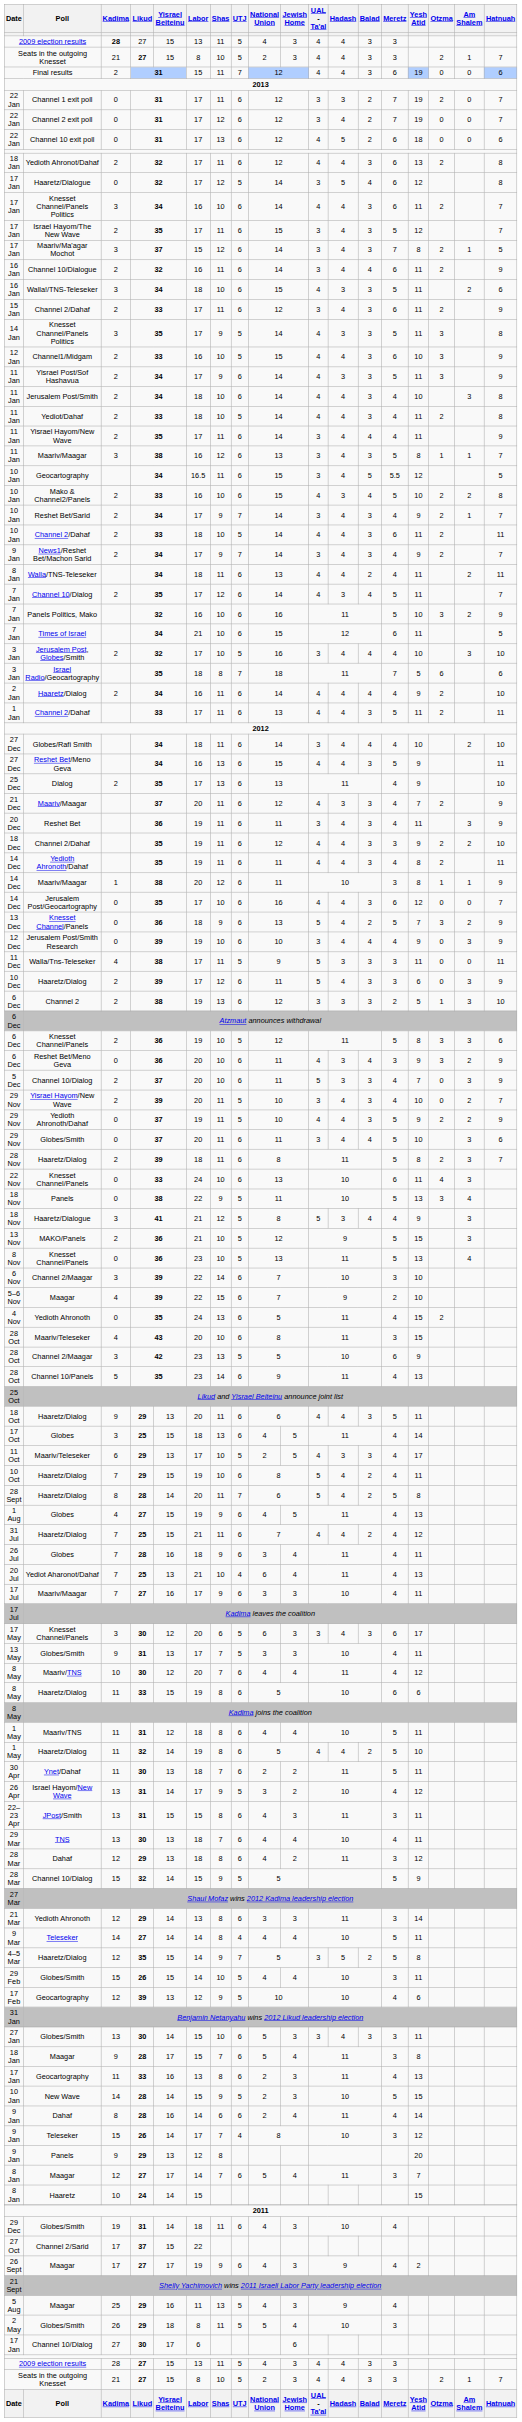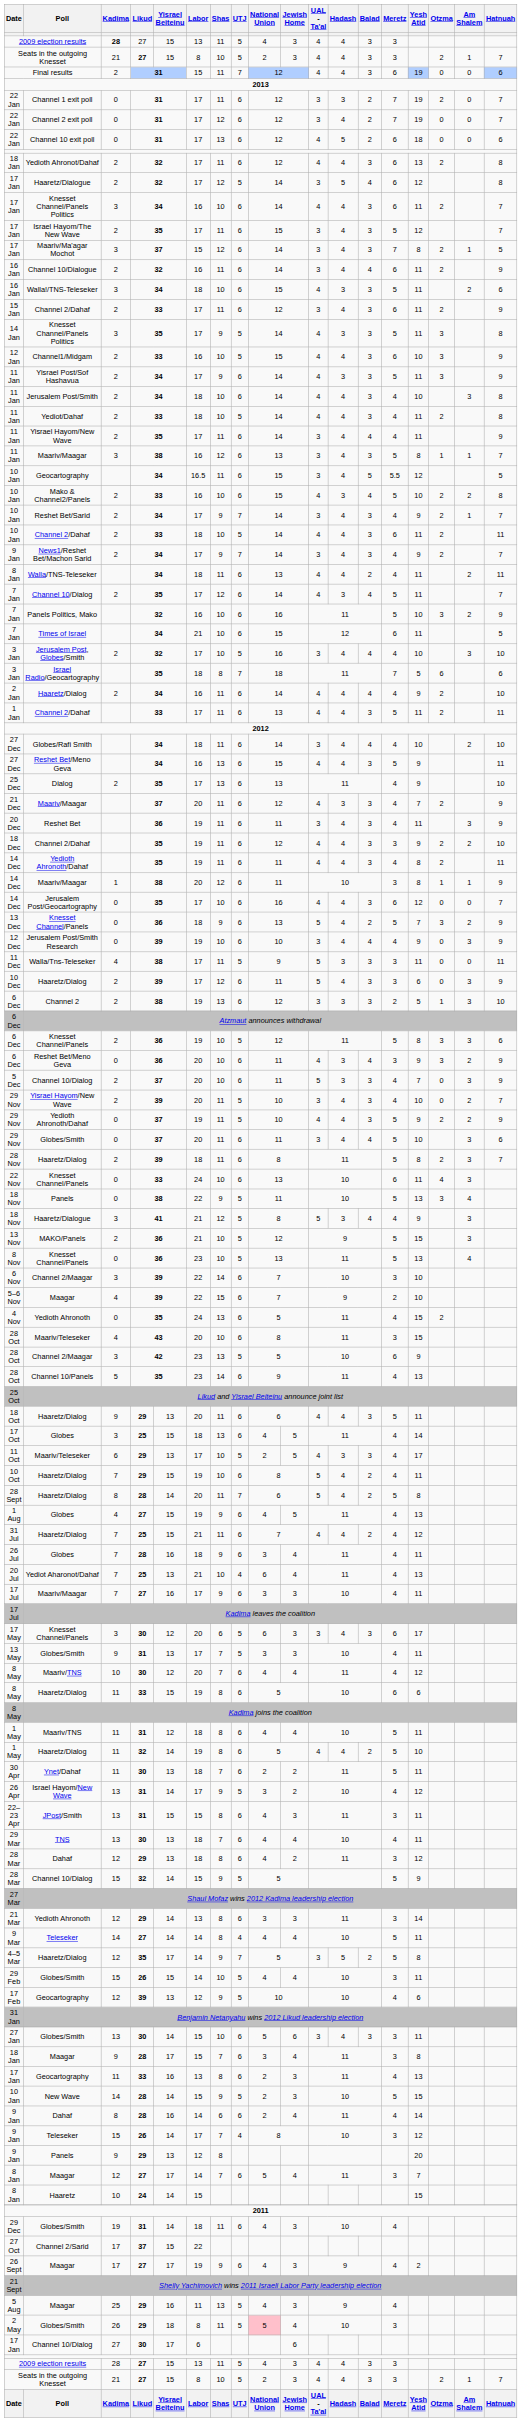(116, 183) 0 -> (116, 183) 2
(170, 1958) 15 -> (170, 1958) 17
(295, 2037) 3 -> (295, 2037) 6
(265, 2057) 5 -> (265, 2057) 3
(265, 2325) no background -> (265, 2325) pink background
